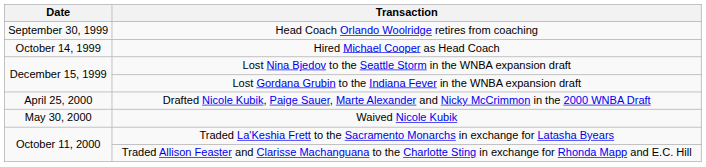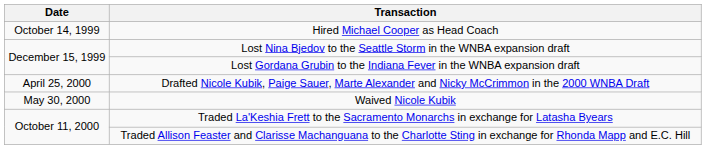- row: (407, 30)
